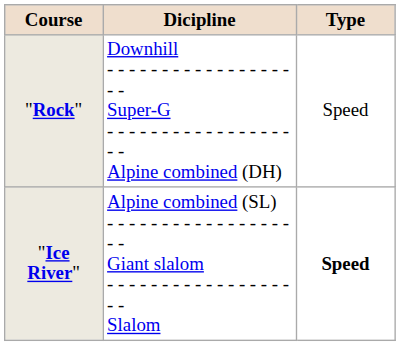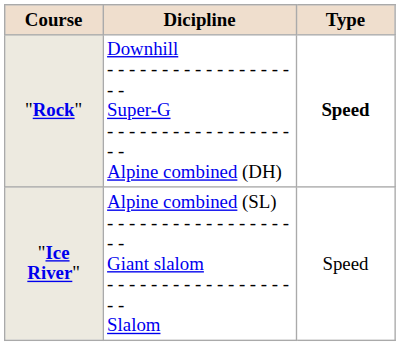(345, 110) normal -> (345, 110) bold
(345, 263) bold -> (345, 263) normal
